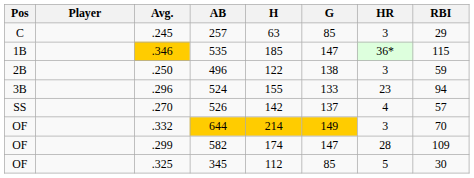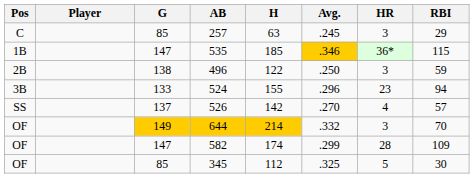columns swapped: (329, 13) <-> (162, 13)
